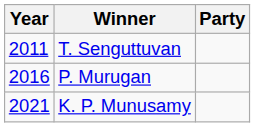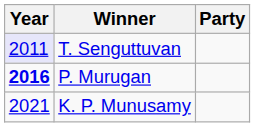(29, 48) no background -> (29, 48) lavender background
(29, 77) normal -> (29, 77) bold
